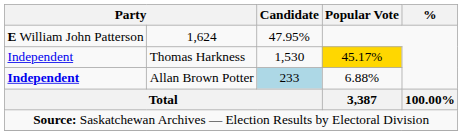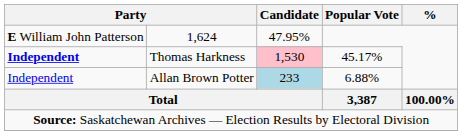(40, 57) normal -> (43, 57) bold
(289, 57) no background -> (289, 57) pink background
(362, 57) gold background -> (362, 57) no background
(43, 78) bold -> (40, 78) normal
